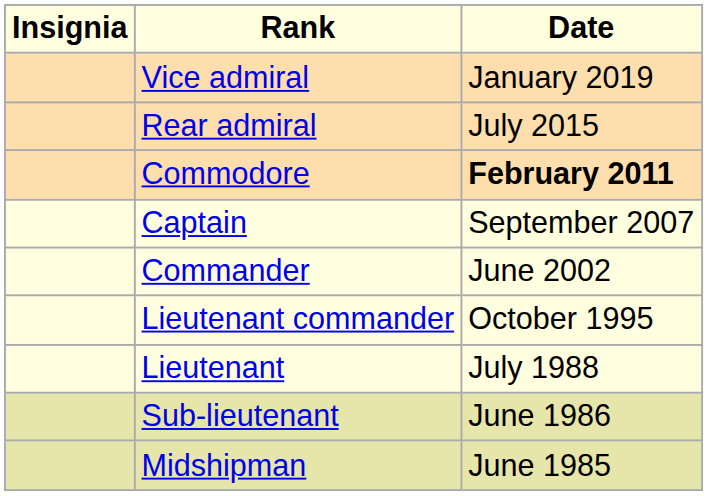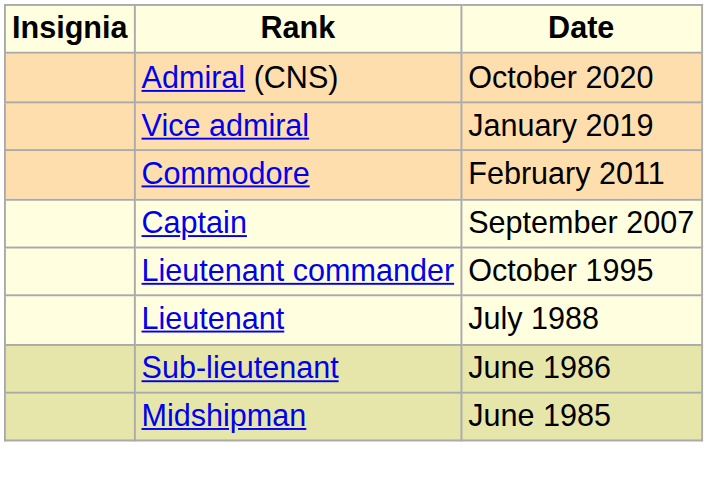+ row: (240, 77)
- row: (229, 125)
(571, 174) bold -> (566, 174) normal
- row: (226, 271)
